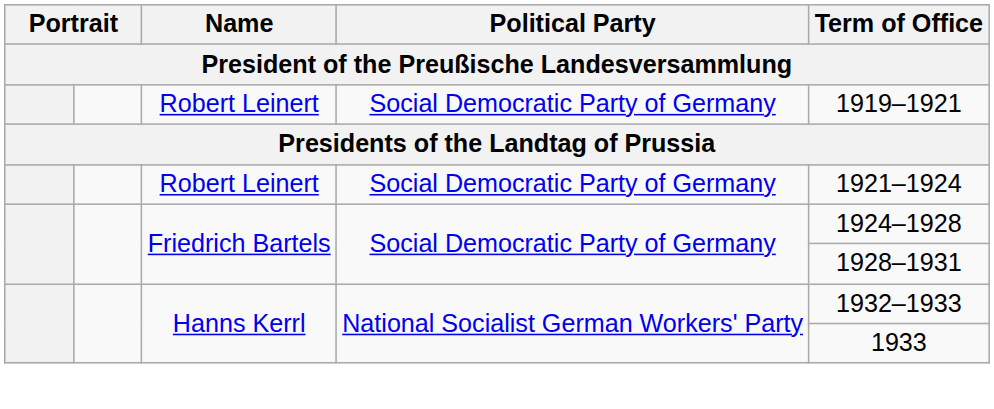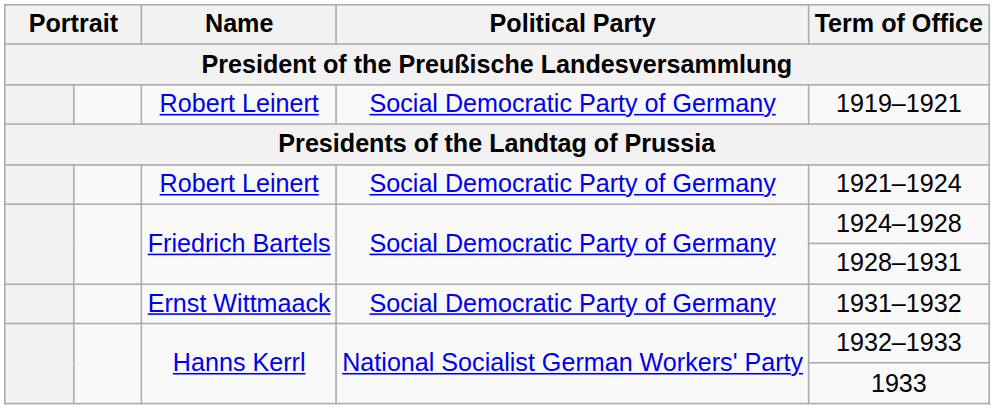+ row: (239, 303)
